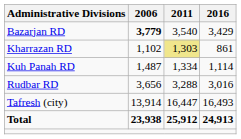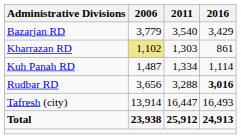(149, 31) bold -> (149, 31) normal
(149, 48) no background -> (149, 48) khaki background
(185, 48) khaki background -> (185, 48) no background
(221, 84) normal -> (221, 84) bold
